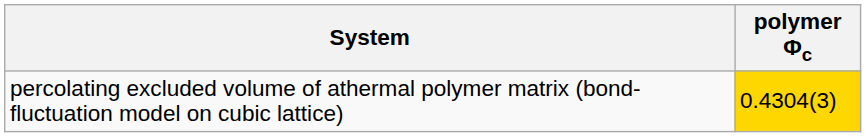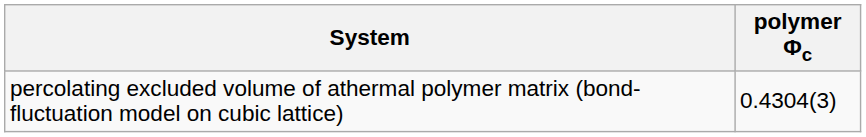(788, 100) gold background -> (788, 100) no background
